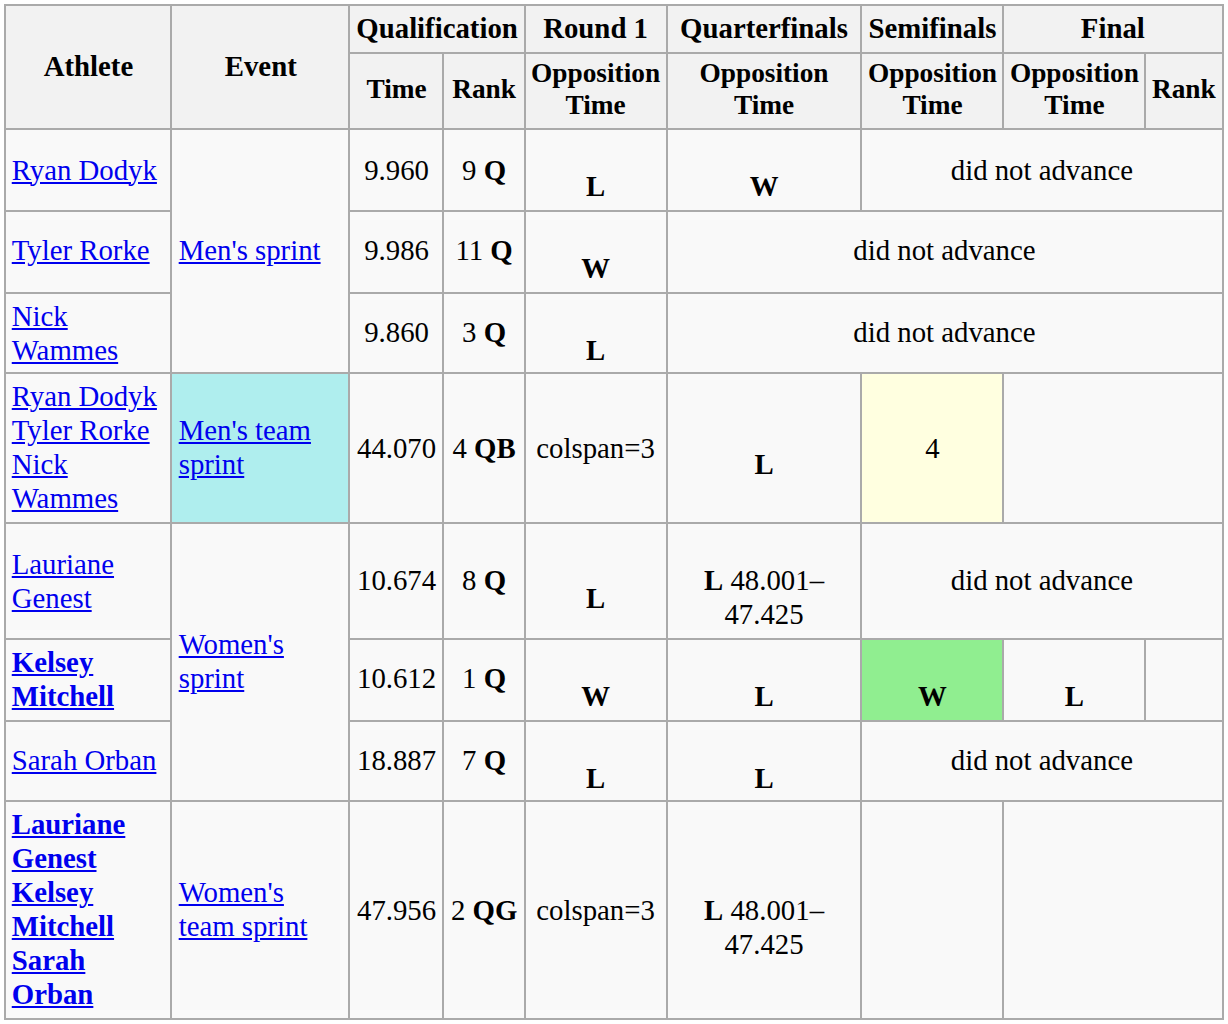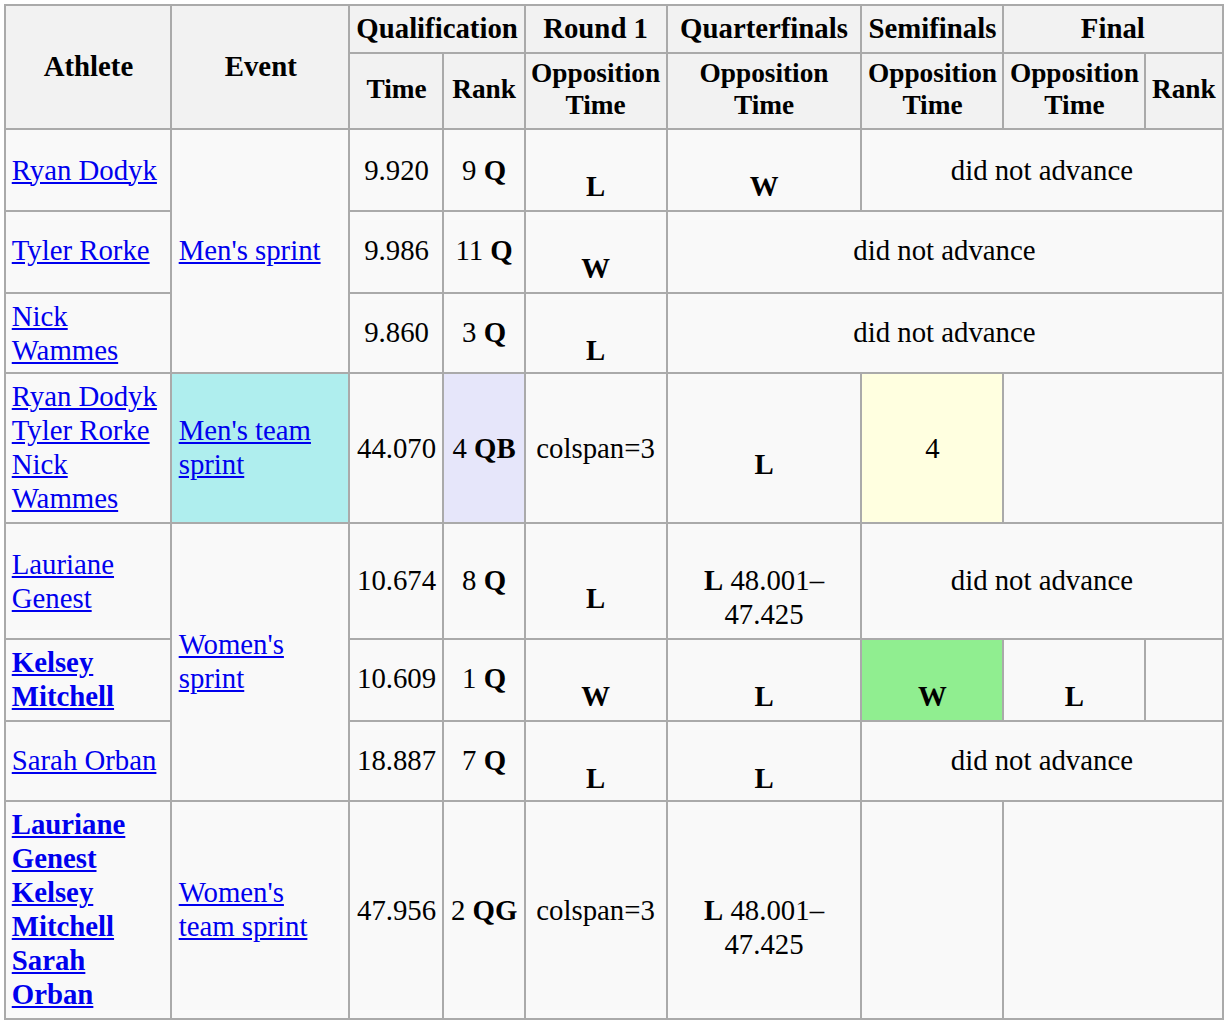(397, 170) 9.960 -> (397, 170) 9.920
(484, 448) no background -> (484, 448) lavender background
(397, 679) 10.612 -> (397, 679) 10.609
